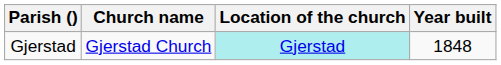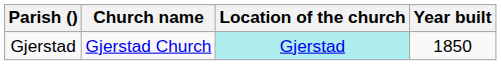(453, 45) 1848 -> (453, 45) 1850
